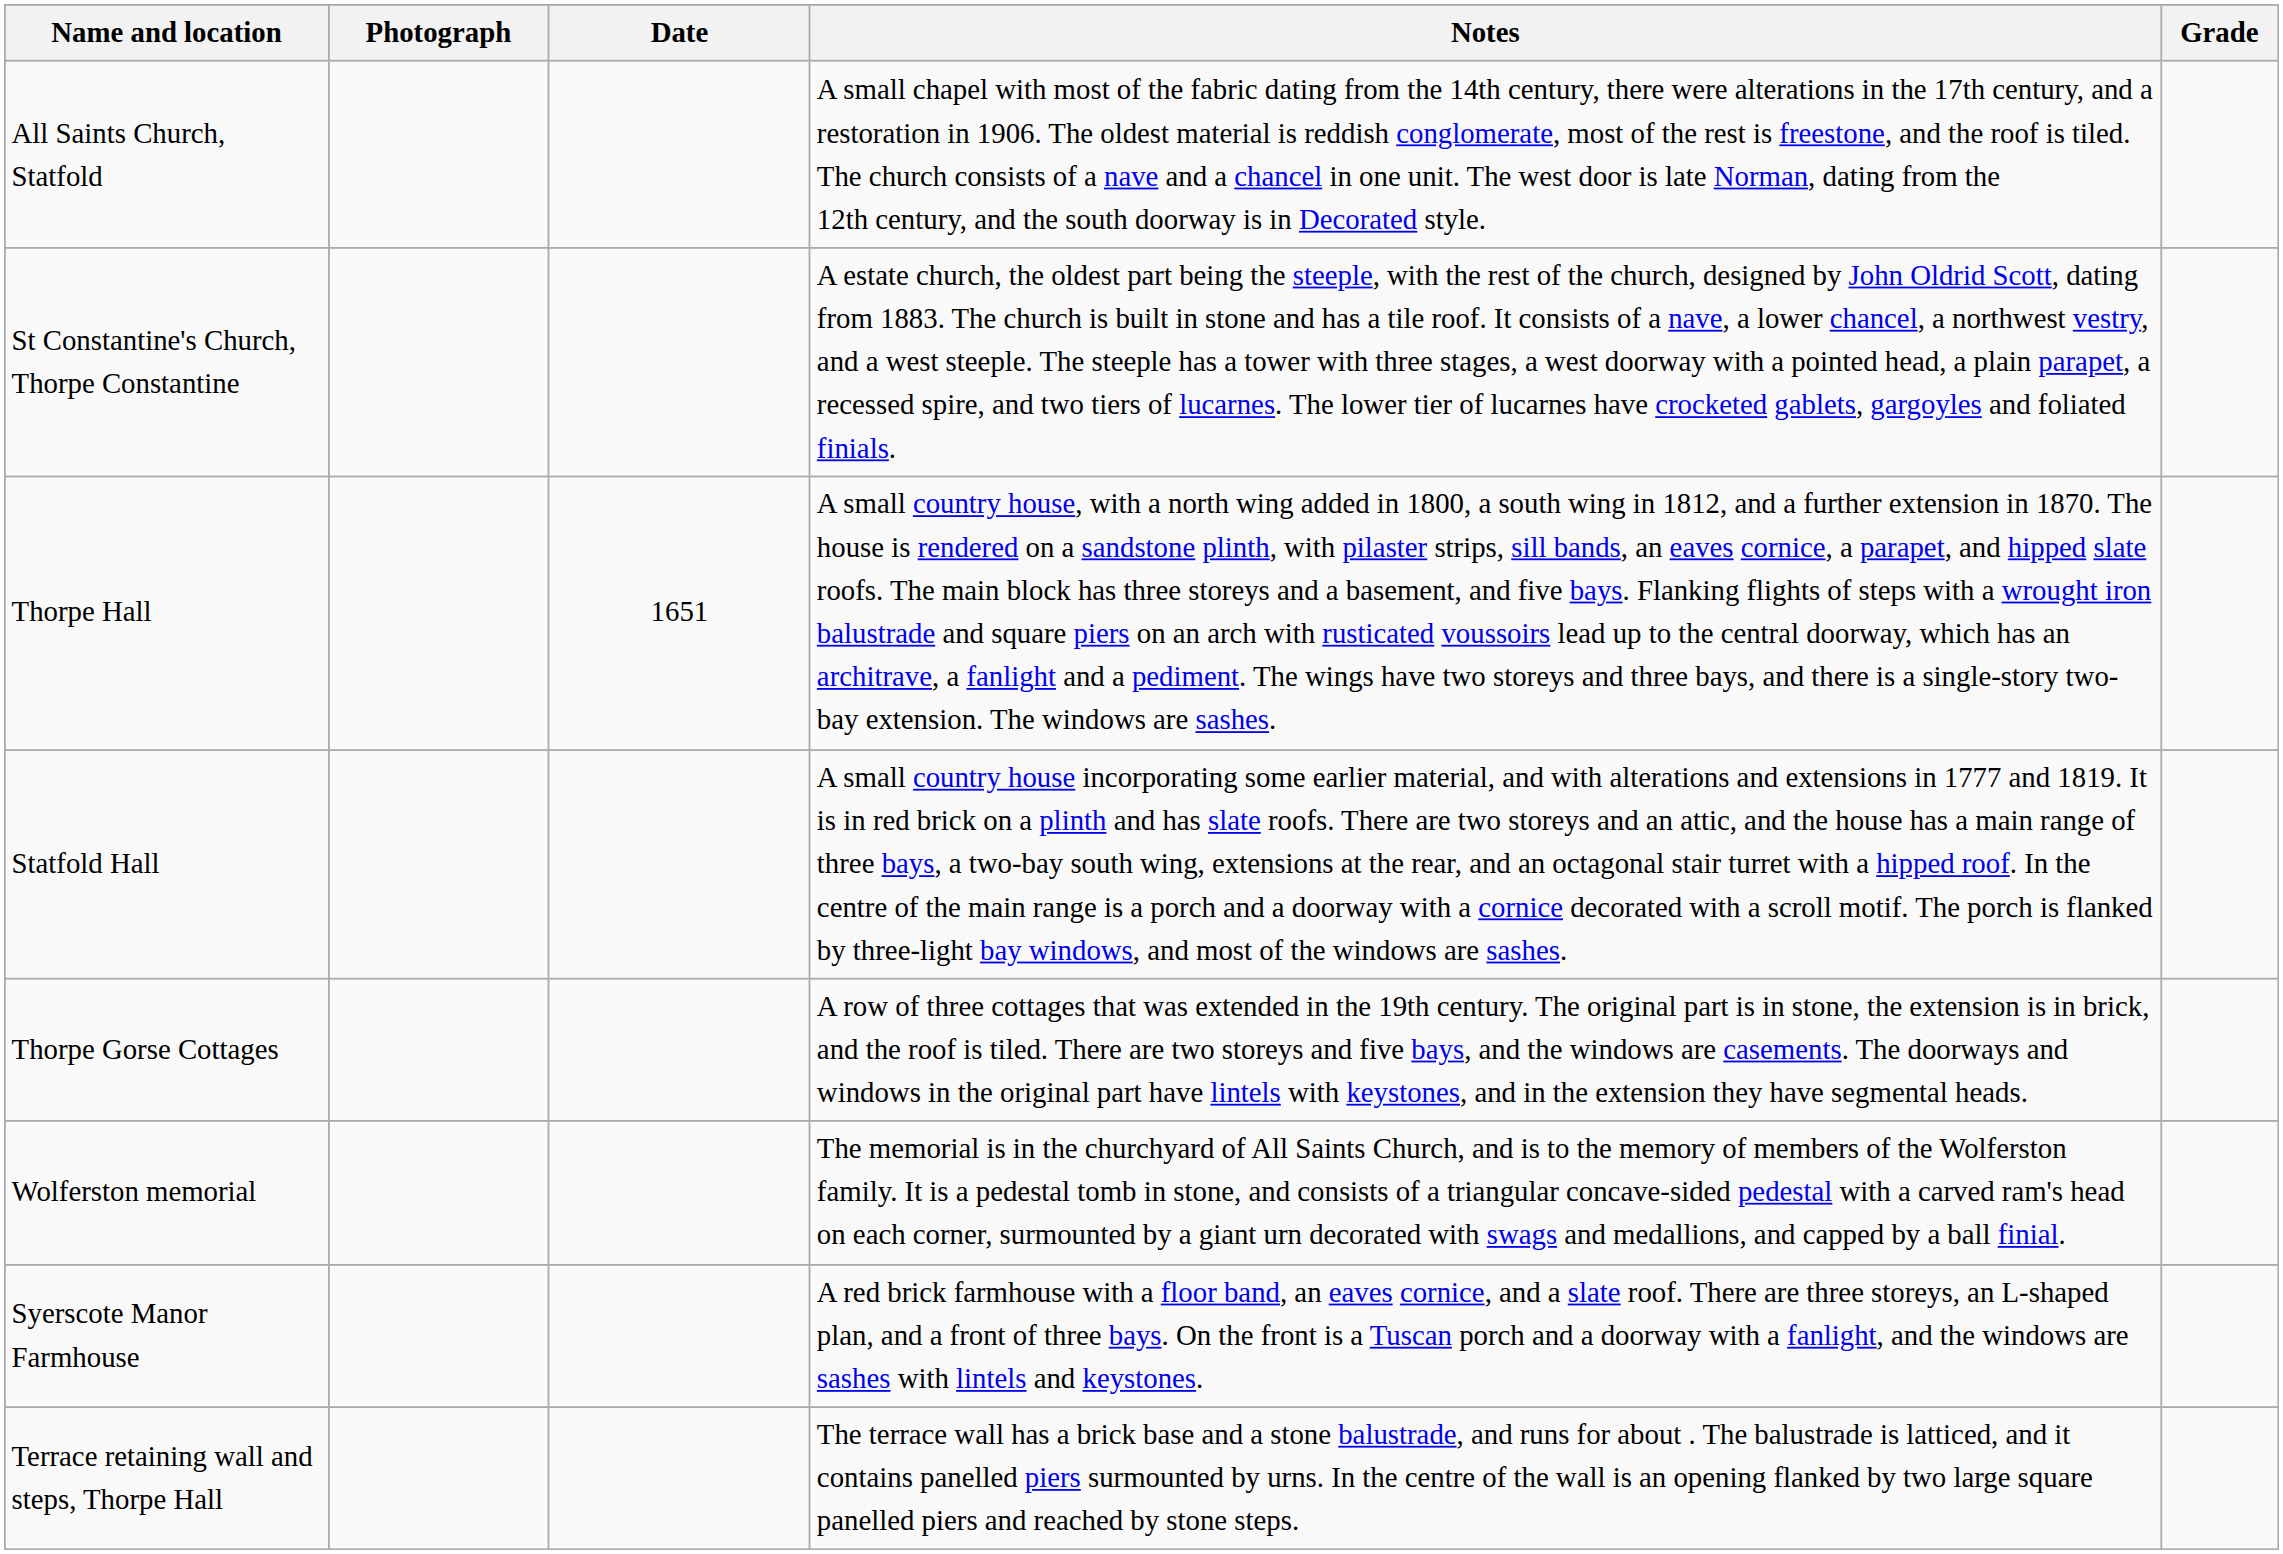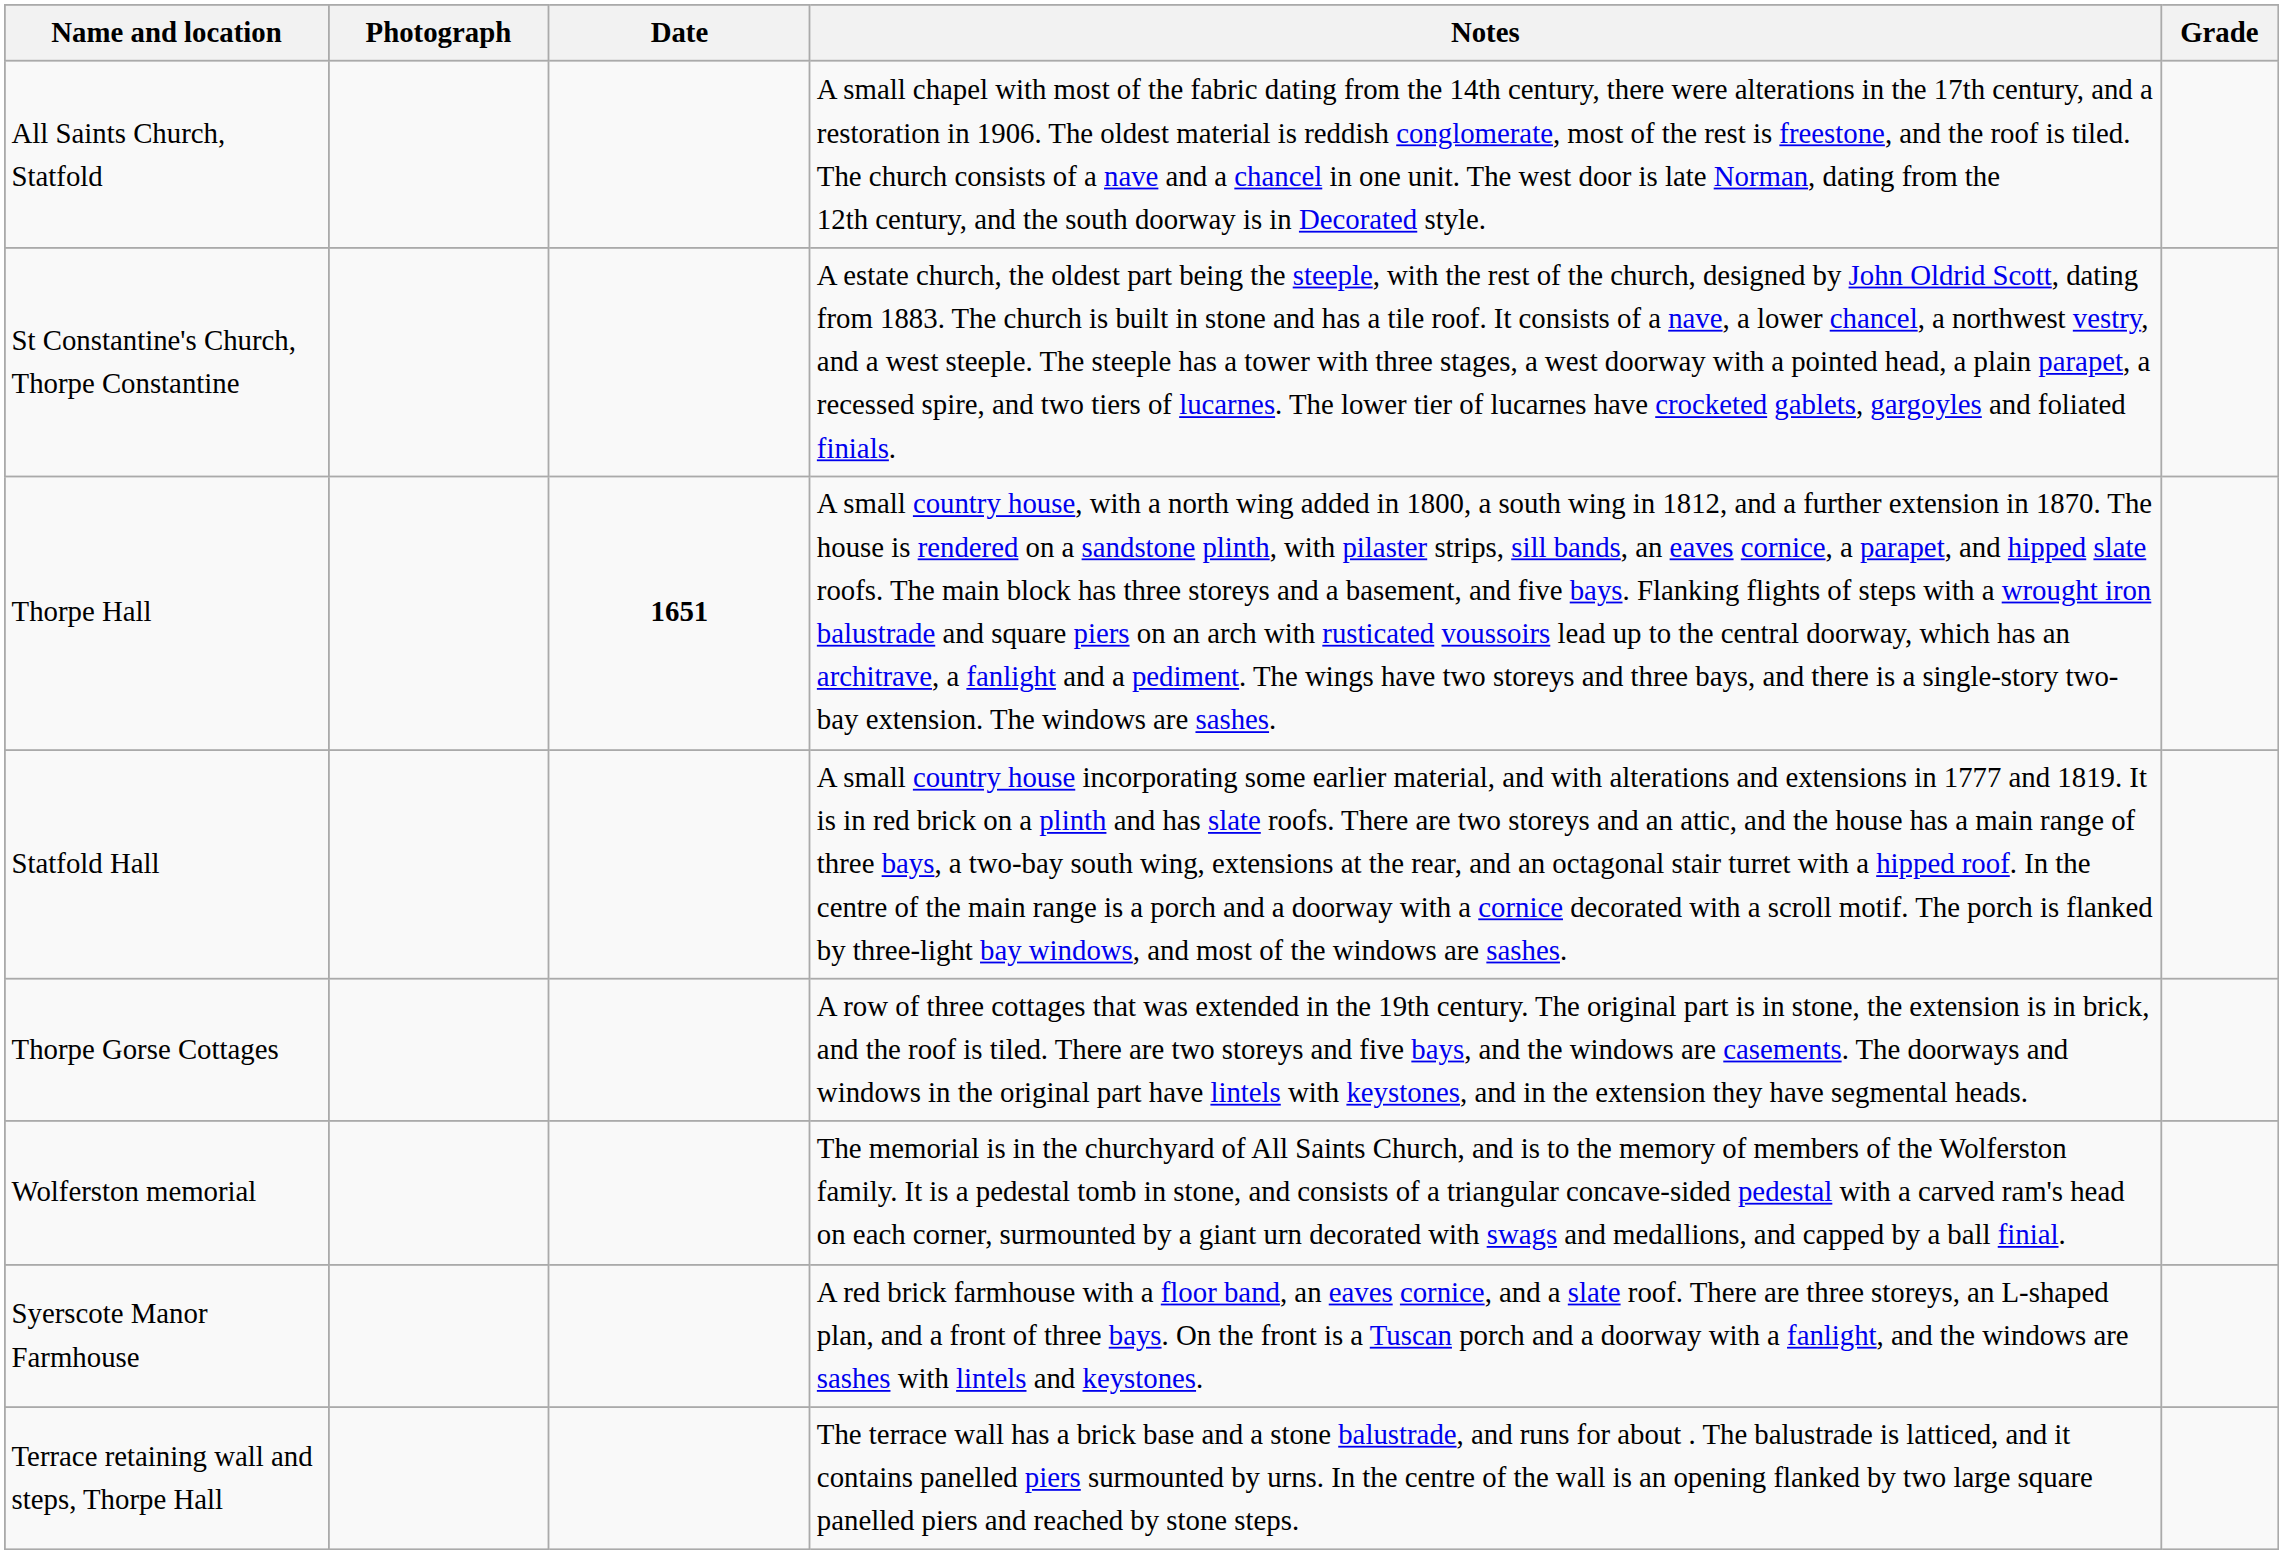(679, 612) normal -> (679, 612) bold
